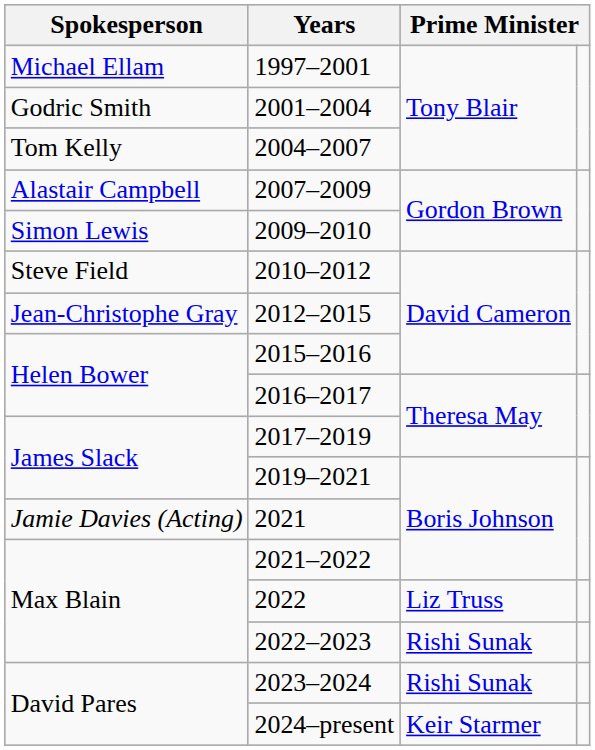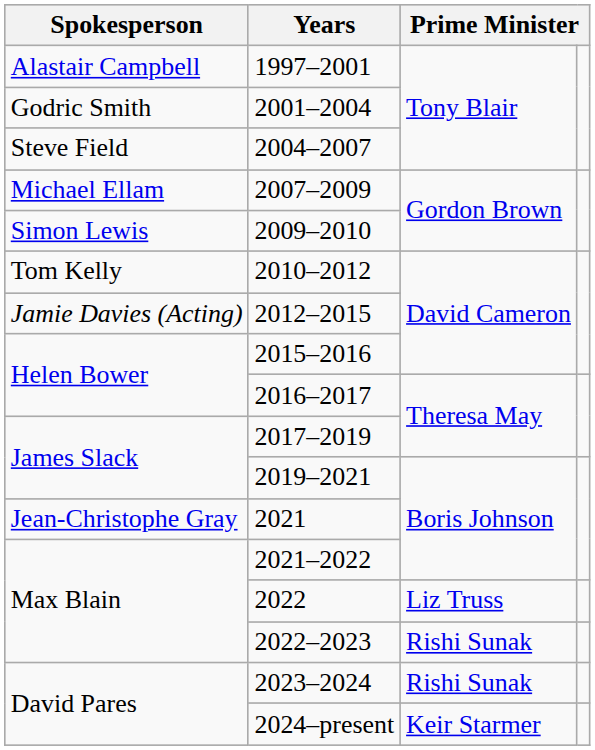(87, 66) Michael Ellam -> (105, 66) Alastair Campbell
(66, 148) Tom Kelly -> (69, 148) Steve Field
(105, 189) Alastair Campbell -> (87, 189) Michael Ellam
(69, 271) Steve Field -> (66, 271) Tom Kelly
(124, 312) Jean-Christophe Gray -> (127, 312) Jamie Davies (Acting)
(127, 518) Jamie Davies (Acting) -> (124, 518) Jean-Christophe Gray
